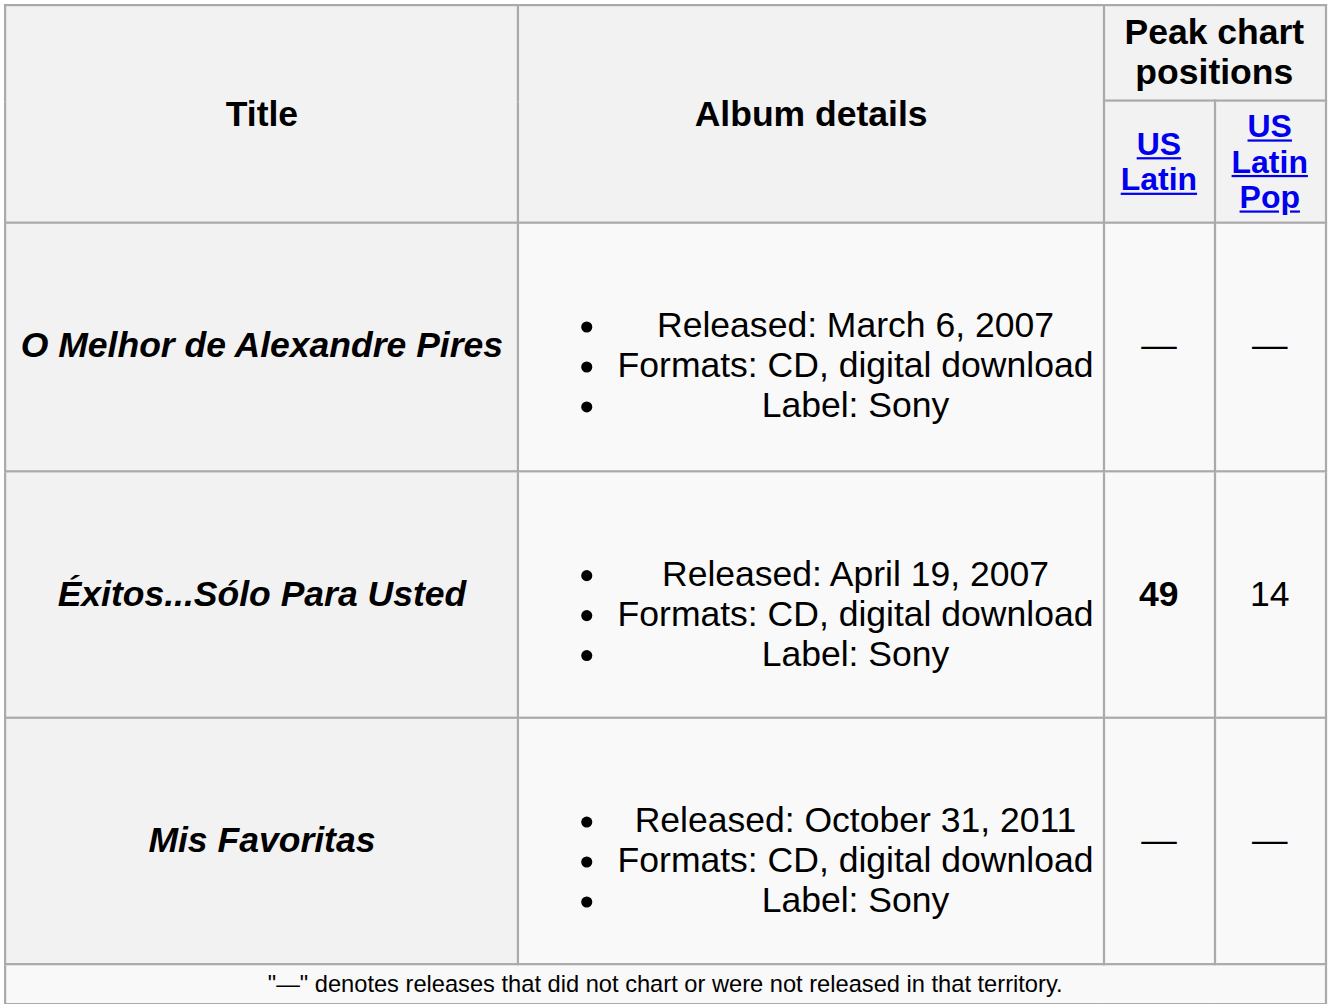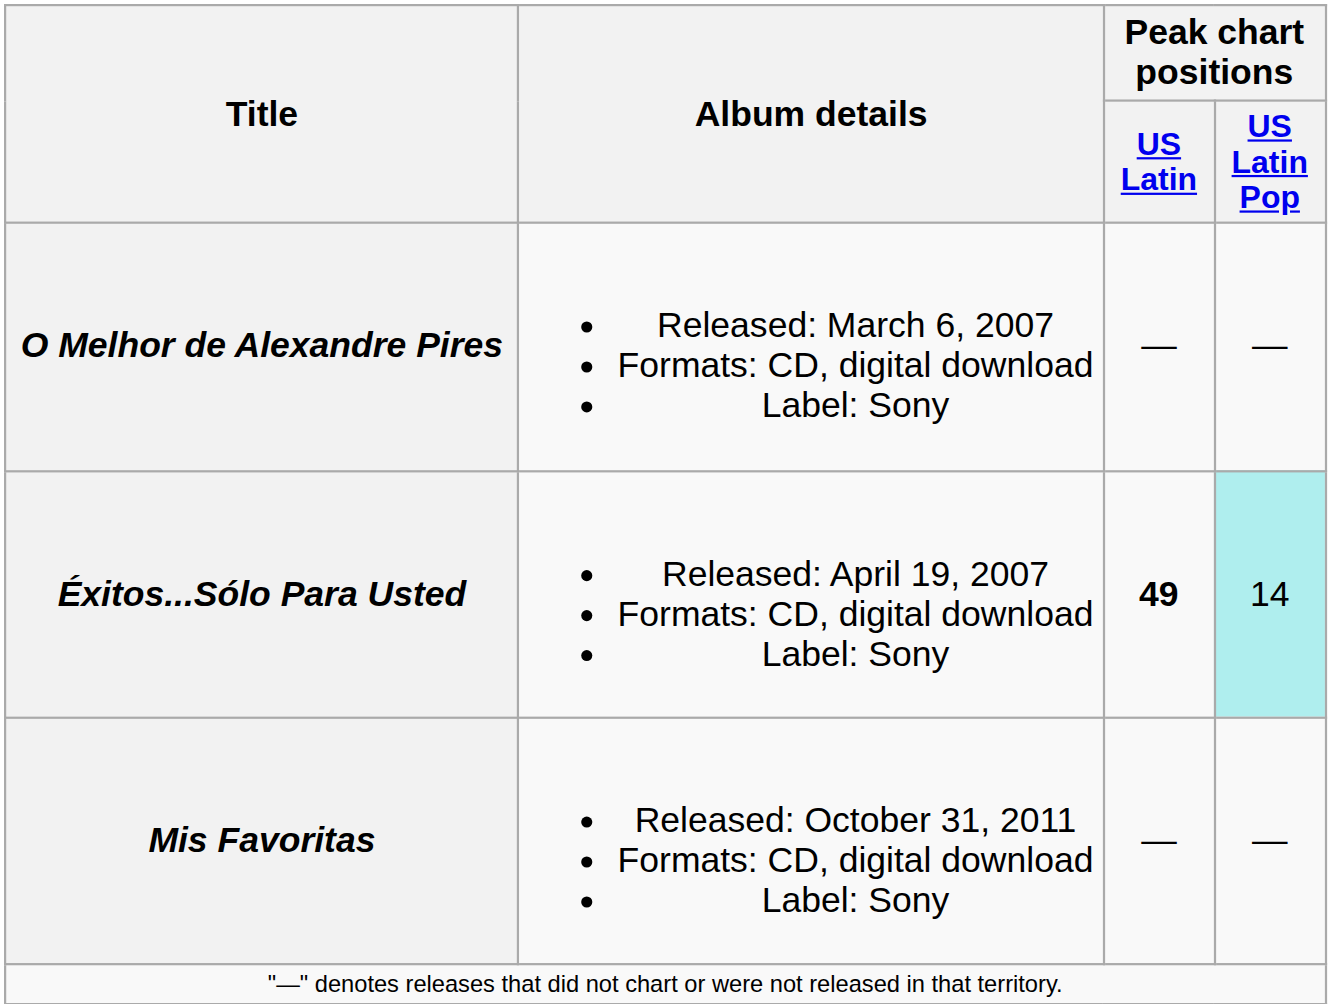(1270, 593) no background -> (1270, 593) paleturquoise background
